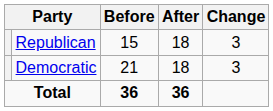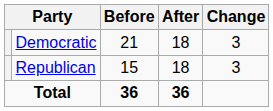rows swapped: (56, 67) <-> (56, 42)
